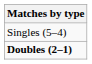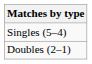(39, 50) bold -> (39, 50) normal
